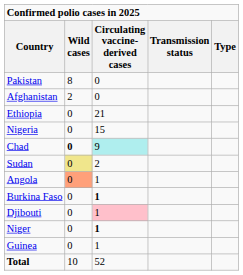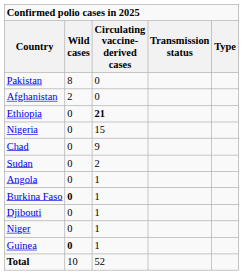(100, 113) normal -> (100, 113) bold
(70, 146) bold -> (70, 146) normal
(97, 146) paleturquoise background -> (97, 146) no background
(70, 163) khaki background -> (70, 163) no background
(70, 179) lightsalmon background -> (70, 179) no background
(70, 196) normal -> (70, 196) bold
(97, 196) bold -> (97, 196) normal
(97, 212) pink background -> (97, 212) no background
(97, 229) bold -> (97, 229) normal
(70, 245) normal -> (70, 245) bold
